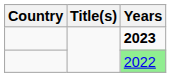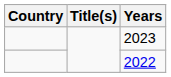(140, 38) bold -> (140, 38) normal
(140, 61) lightgreen background -> (140, 61) no background
